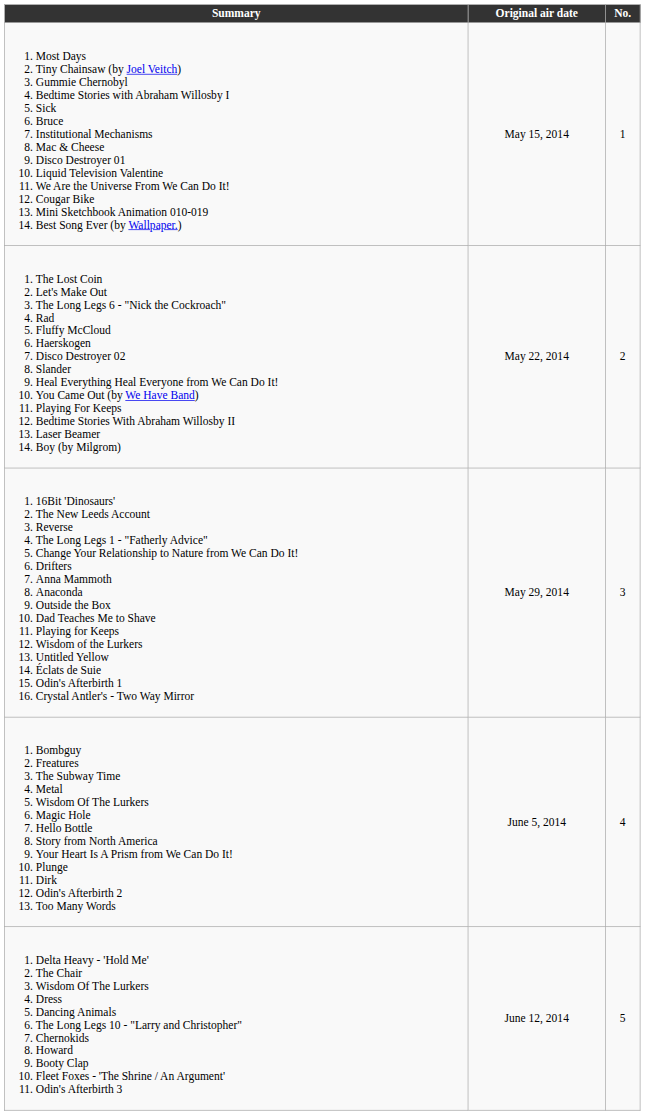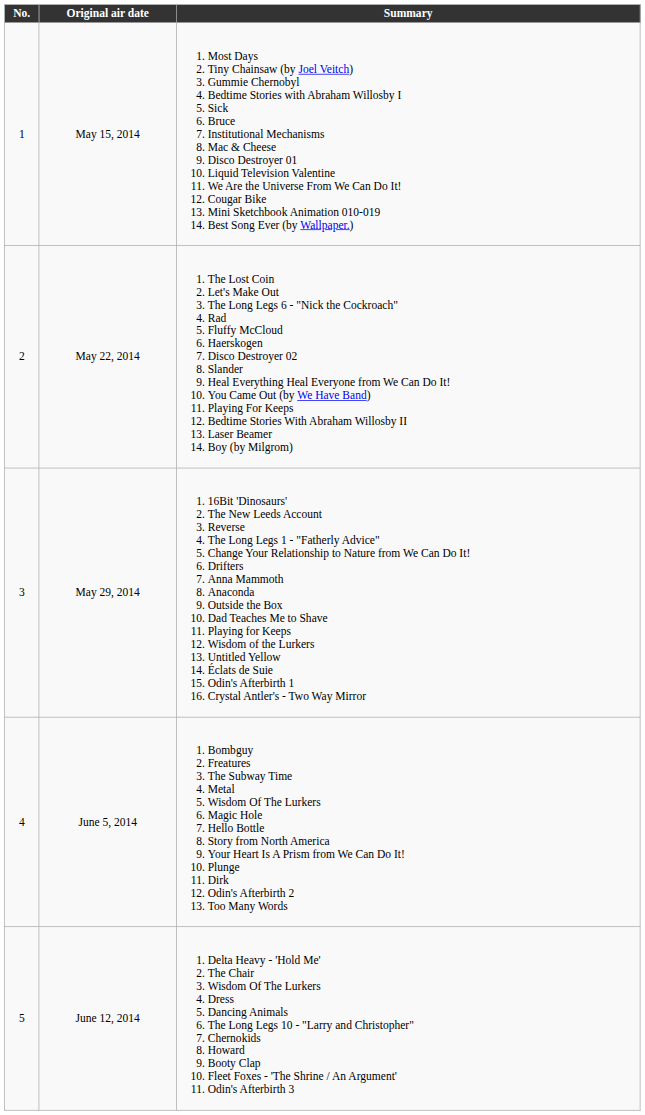columns swapped: (623, 13) <-> (236, 13)
